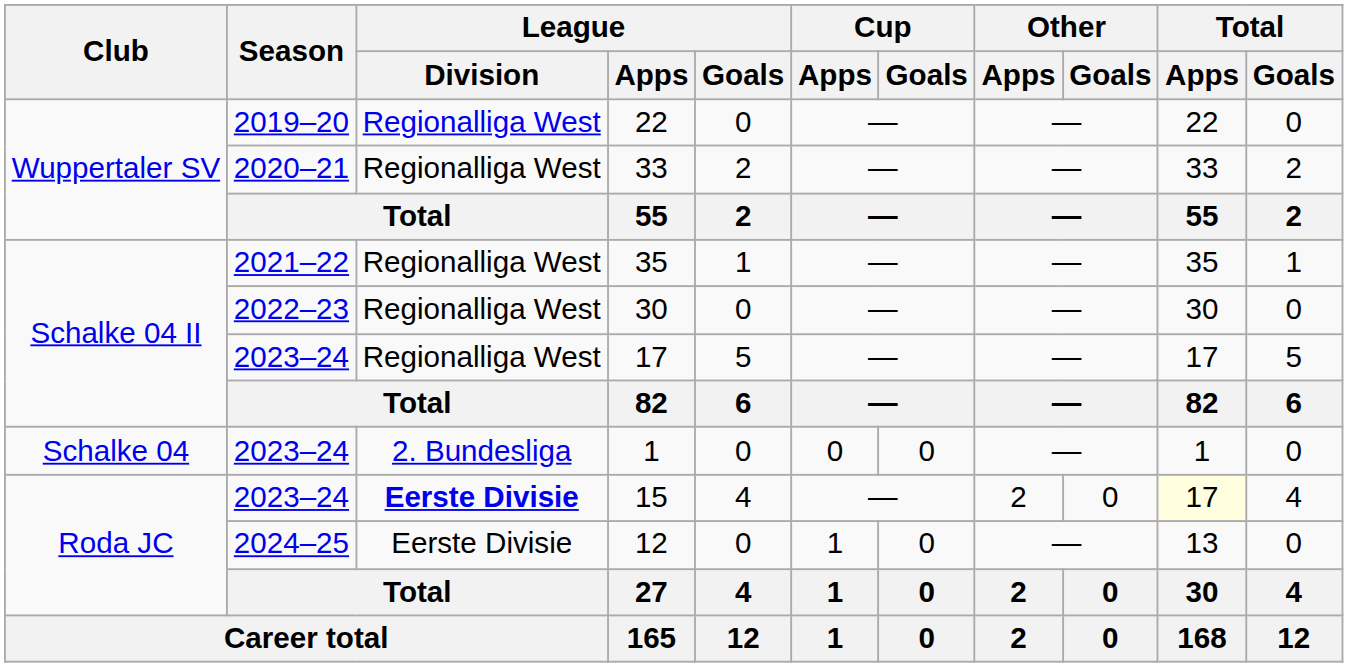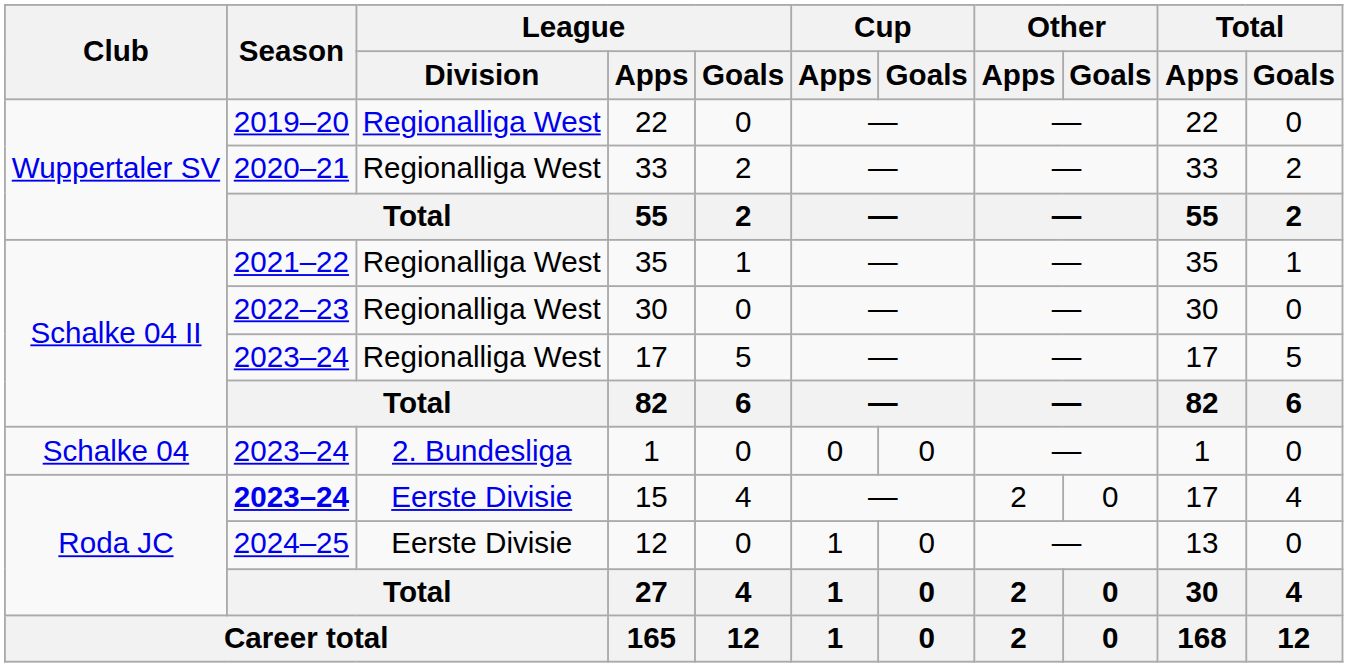(291, 497) normal -> (291, 497) bold
(482, 497) bold -> (482, 497) normal
(1202, 497) lightyellow background -> (1202, 497) no background
